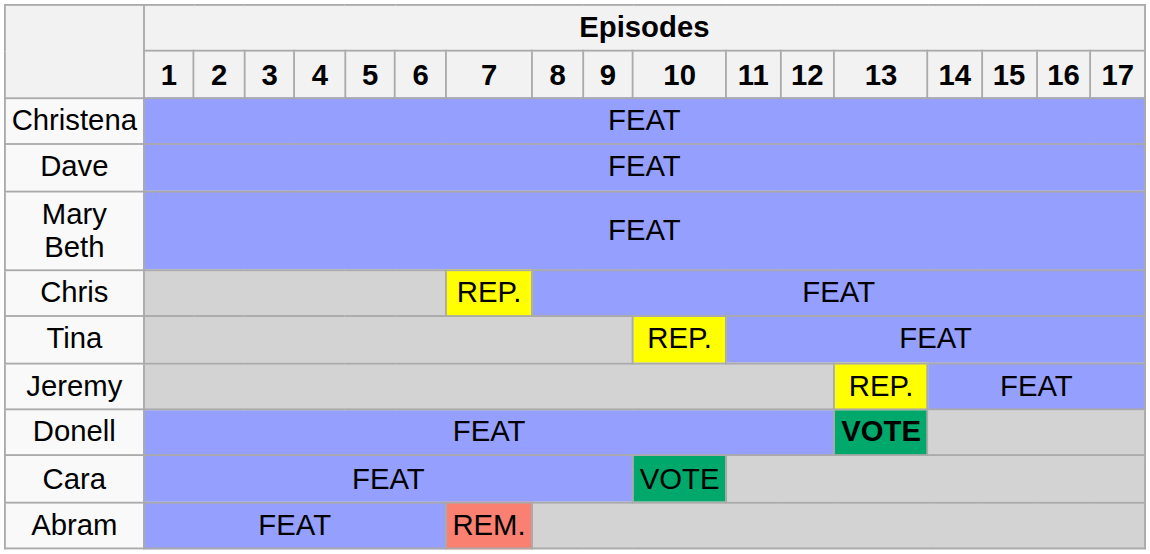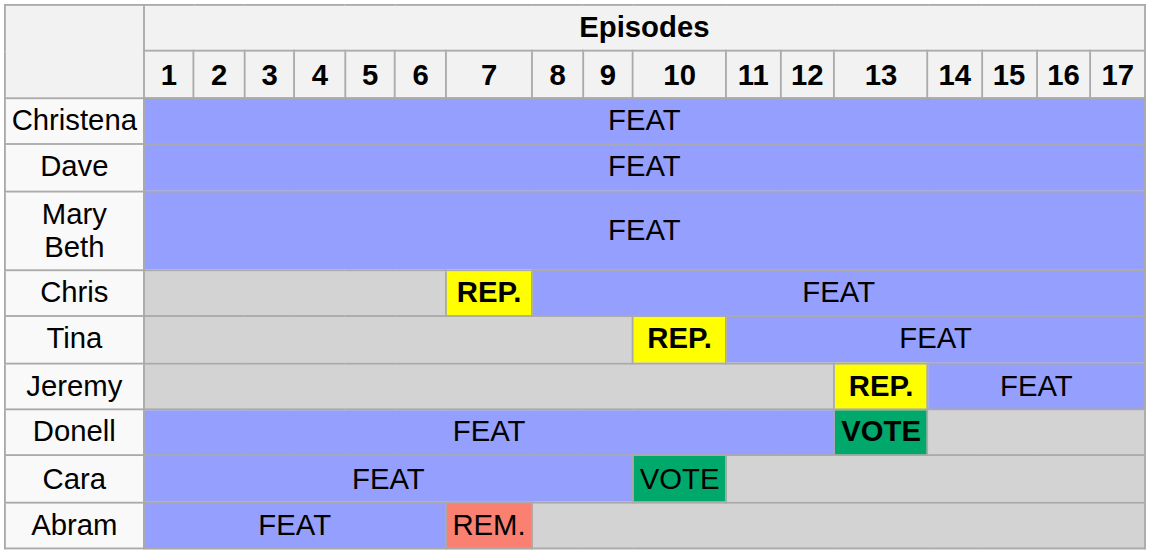(489, 292) normal -> (489, 292) bold
(680, 339) normal -> (680, 339) bold
(881, 385) normal -> (881, 385) bold
